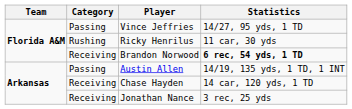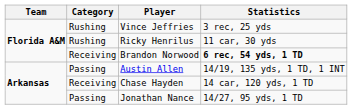(87, 26) Passing -> (87, 26) Rushing
(253, 26) 14/27, 95 yds, 1 TD -> (237, 26) 3 rec, 25 yds
(93, 97) Receiving -> (87, 97) Passing
(237, 97) 3 rec, 25 yds -> (253, 97) 14/27, 95 yds, 1 TD
